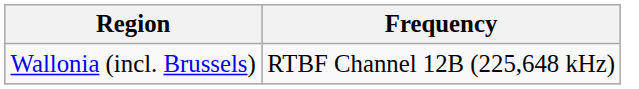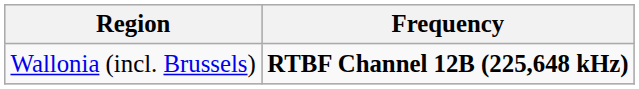(441, 63) normal -> (448, 63) bold
